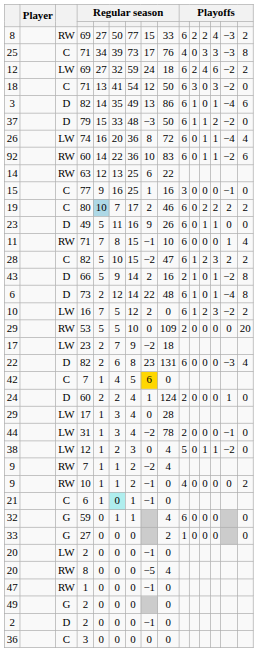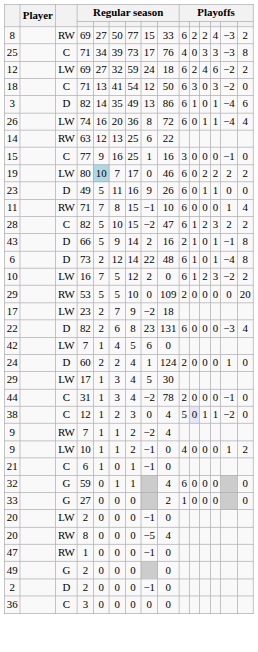- row: (12, 121)
- row: (12, 156)
(66, 207) C -> (66, 173) LW
(149, 207) 2 -> (149, 173) 0
(229, 276) −2 -> (229, 242) −1
(66, 380) C -> (66, 345) LW
(149, 380) gold background -> (149, 345) no background
(149, 415) 0 -> (149, 380) 5
(168, 415) 28 -> (168, 380) 30
(66, 432) LW -> (66, 397) C
(66, 449) LW -> (66, 415) C
(195, 449) no background -> (195, 415) lavender background
(66, 484) RW -> (66, 449) LW
(229, 484) 0 -> (229, 449) 1
(117, 501) paleturquoise background -> (117, 466) no background
